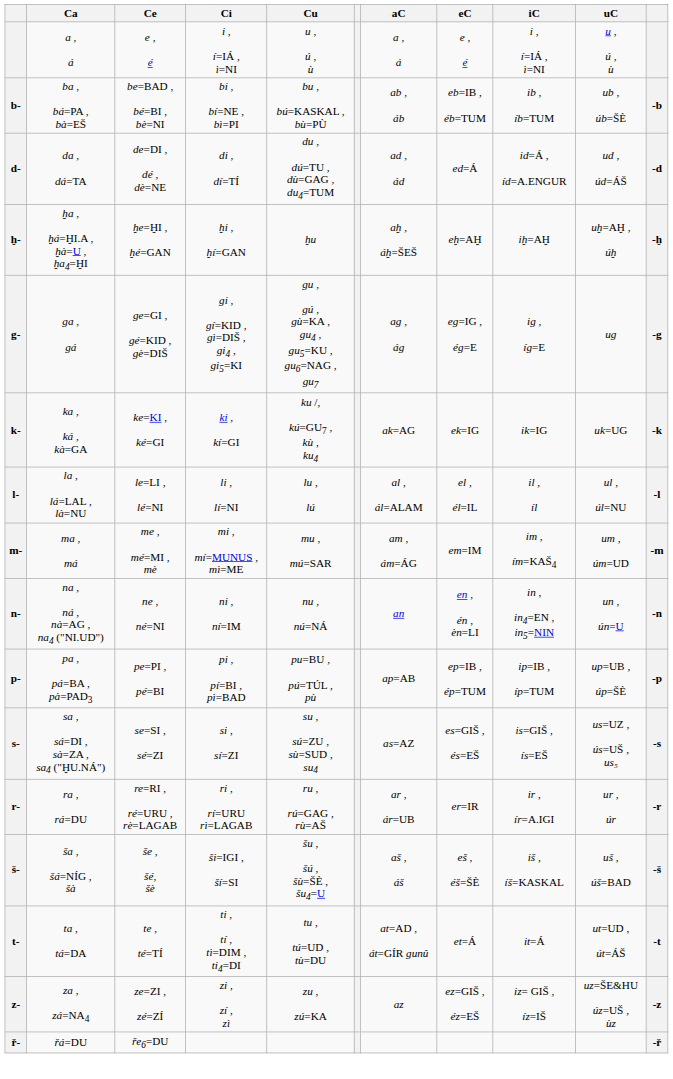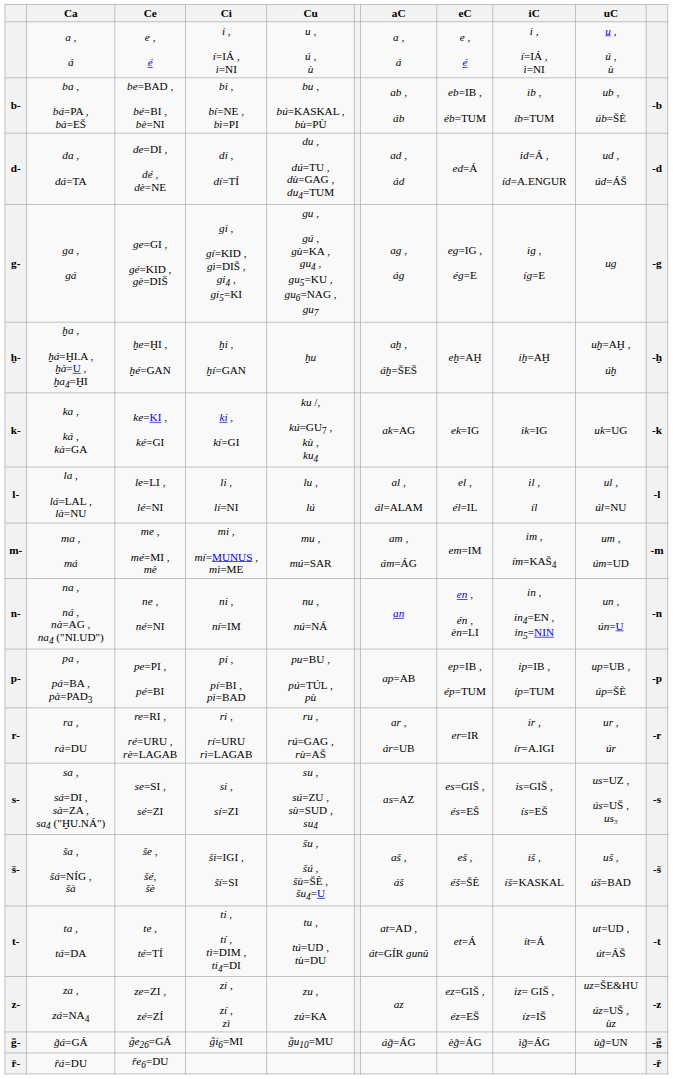rows swapped: (16, 334) <-> (16, 240)
rows swapped: (16, 806) <-> (16, 743)
+ row: (16, 1042)
